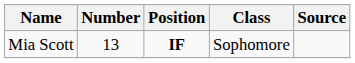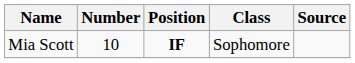(111, 44) 13 -> (111, 44) 10
